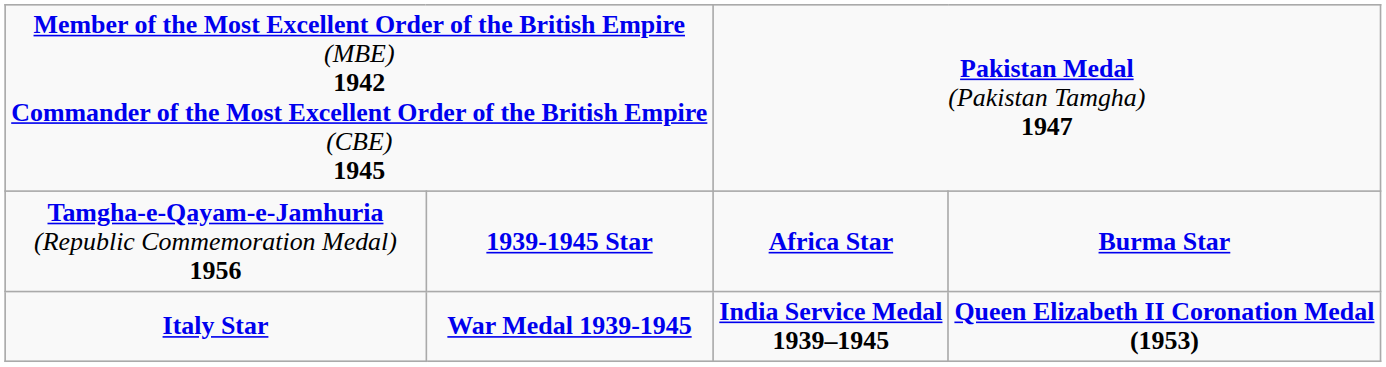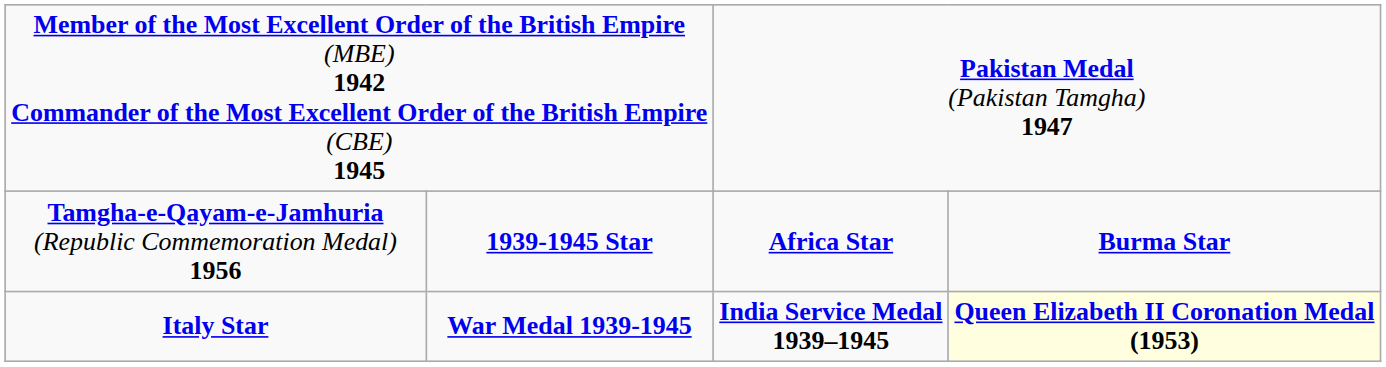(1164, 325) no background -> (1164, 325) lightyellow background
